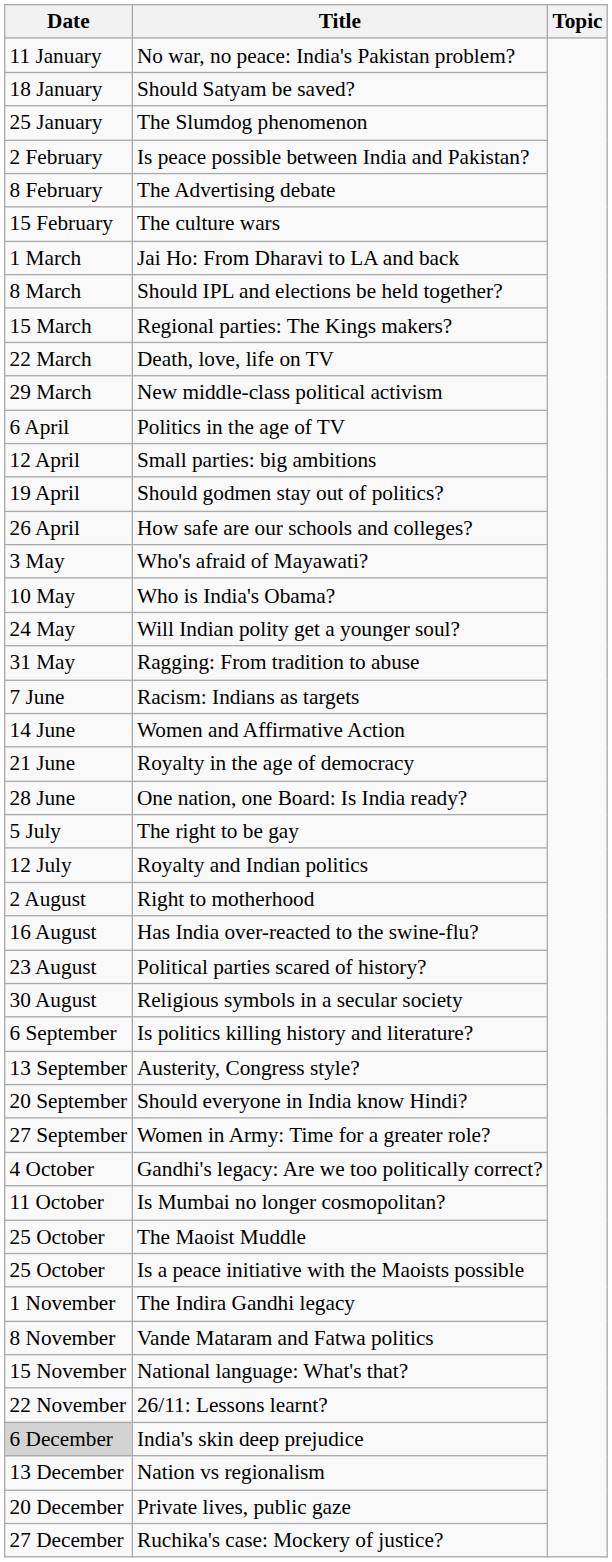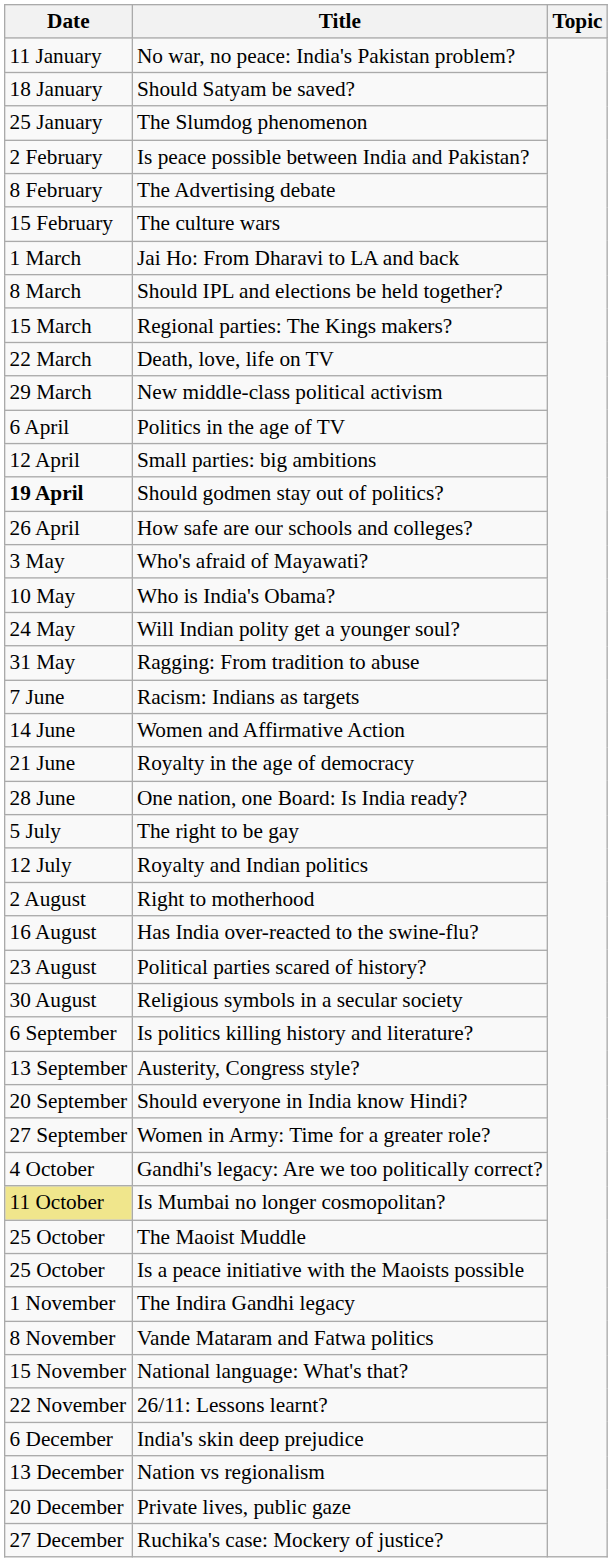(45, 493) normal -> (47, 493) bold
(57, 1202) no background -> (57, 1202) khaki background
(61, 1438) lightgrey background -> (61, 1438) no background
